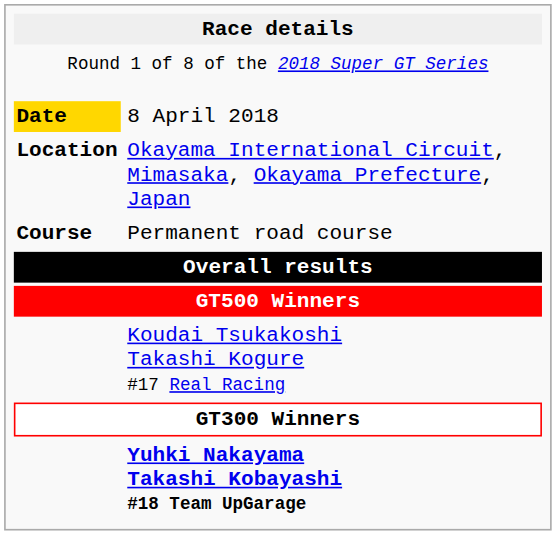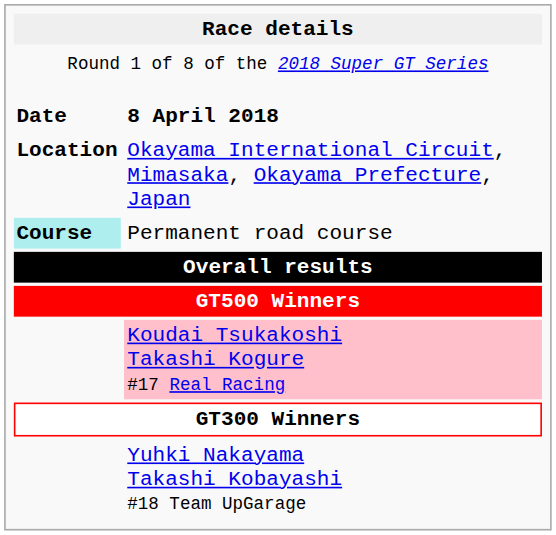(42, 116) gold background -> (42, 116) no background
(203, 116) normal -> (203, 116) bold
(54, 233) no background -> (54, 233) paleturquoise background
(235, 358) no background -> (235, 358) pink background
(235, 479) bold -> (235, 478) normal
